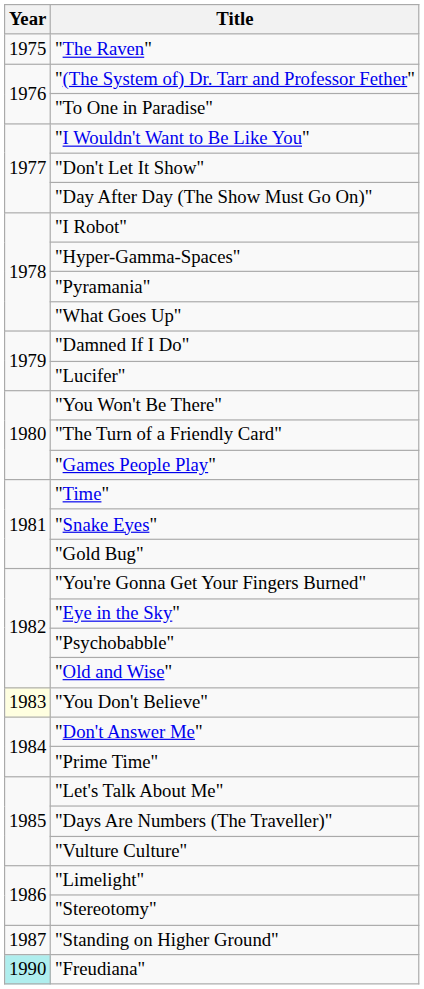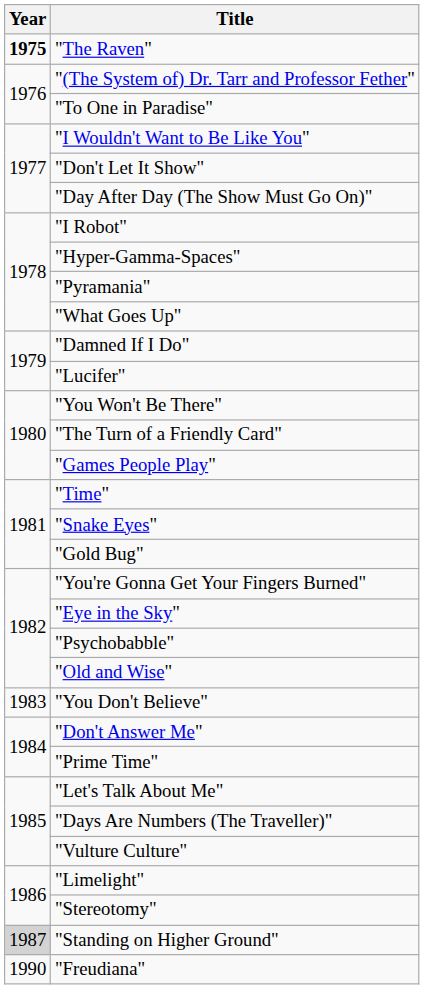(28, 49) normal -> (28, 49) bold
(28, 702) lightyellow background -> (28, 702) no background
(28, 939) no background -> (28, 939) lightgrey background
(28, 969) paleturquoise background -> (28, 969) no background
